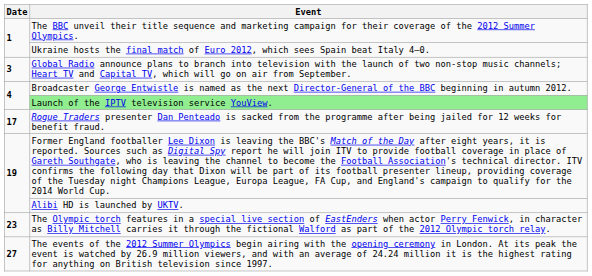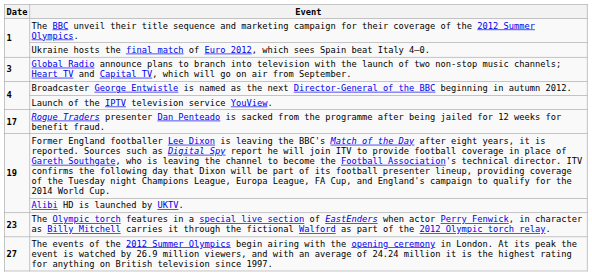(152, 103) lightgreen background -> (152, 103) no background
